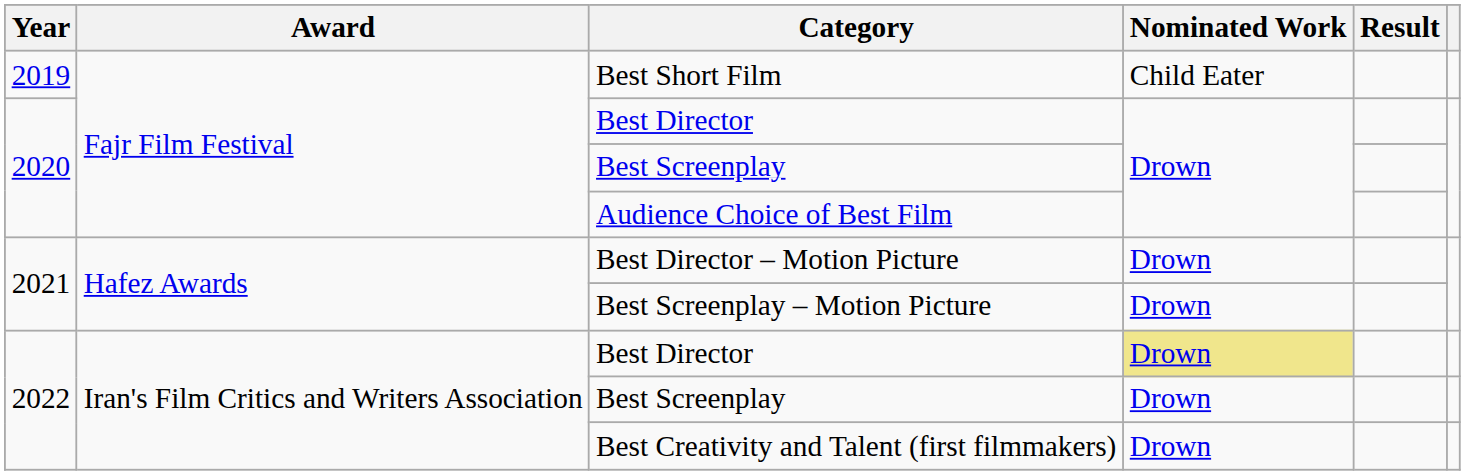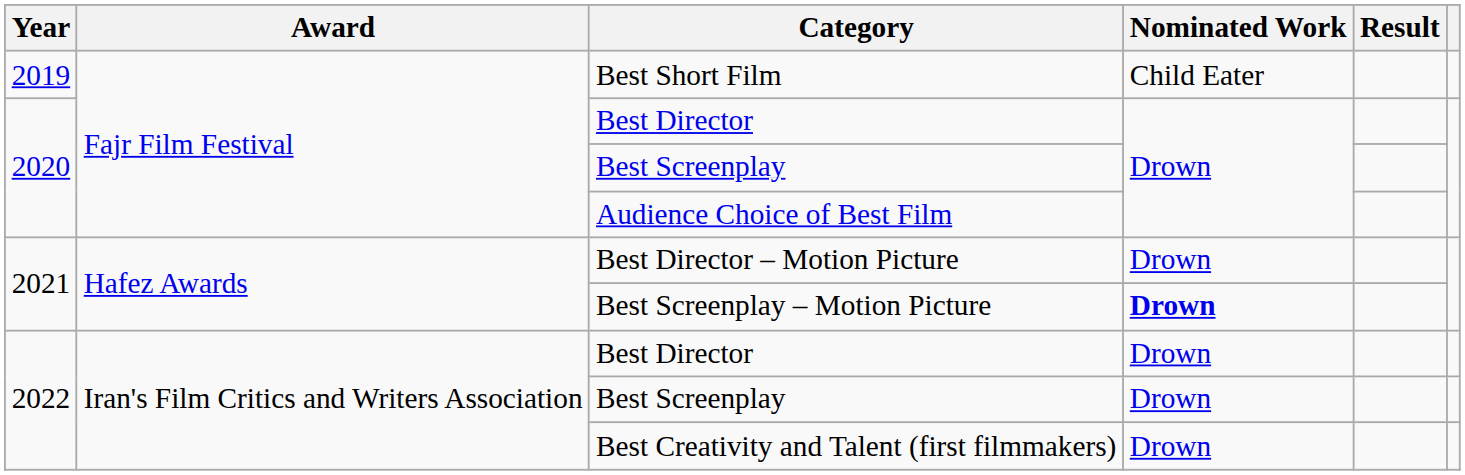(1170, 306) normal -> (1173, 306) bold
(1170, 352) khaki background -> (1170, 352) no background
